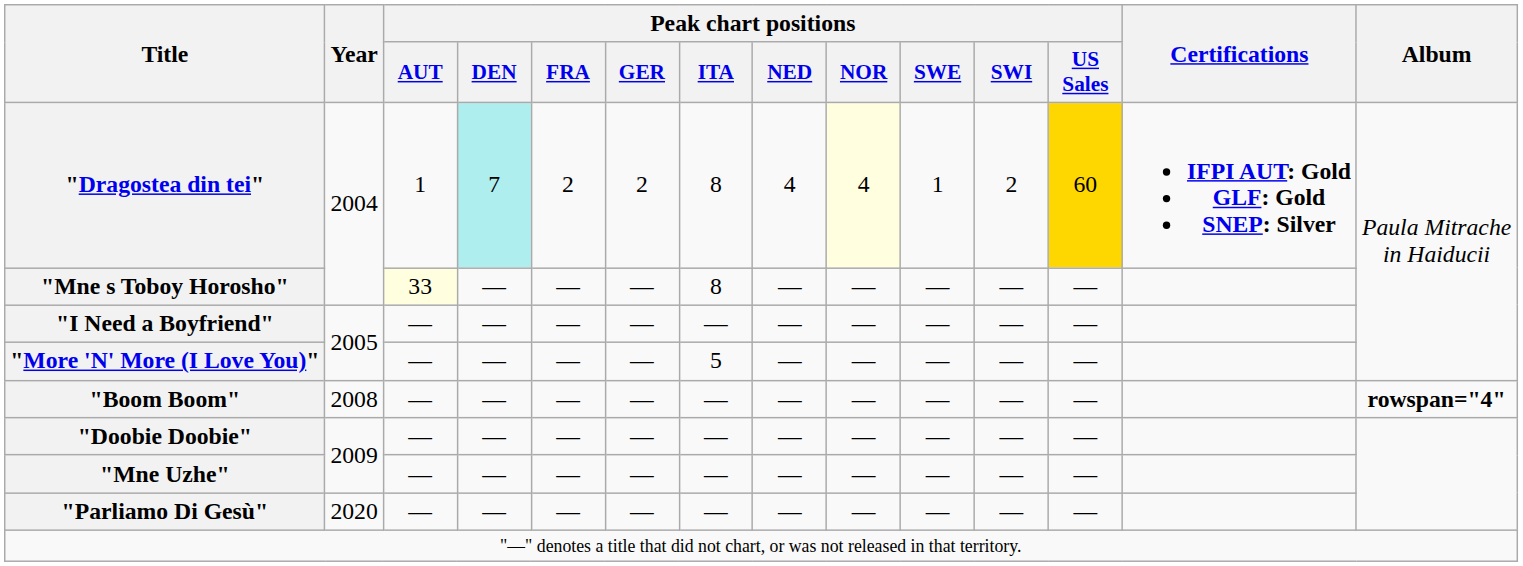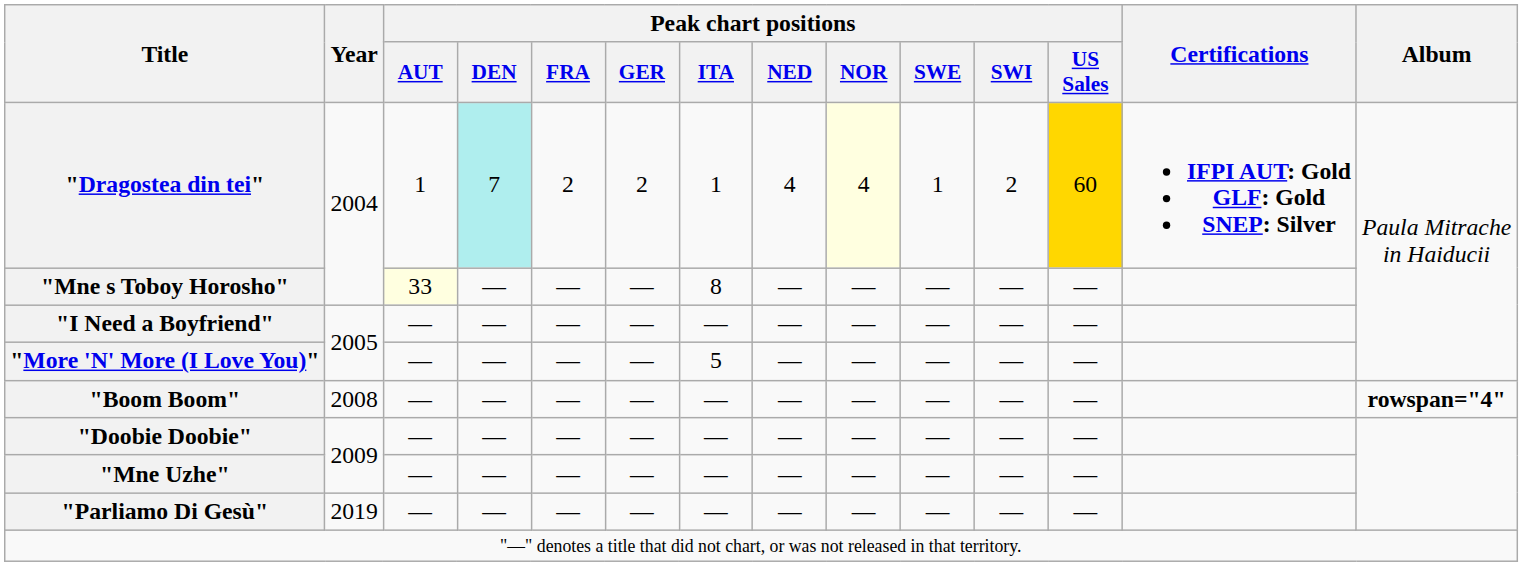(716, 184) 8 -> (716, 184) 1
(354, 511) 2020 -> (354, 511) 2019
